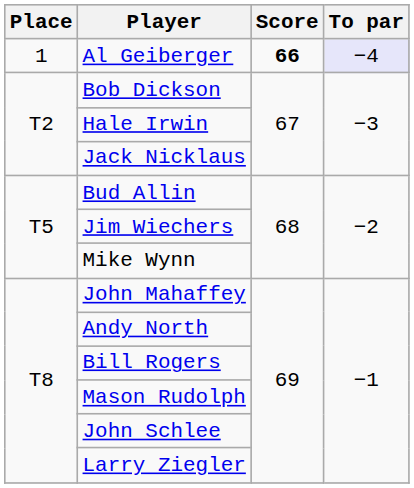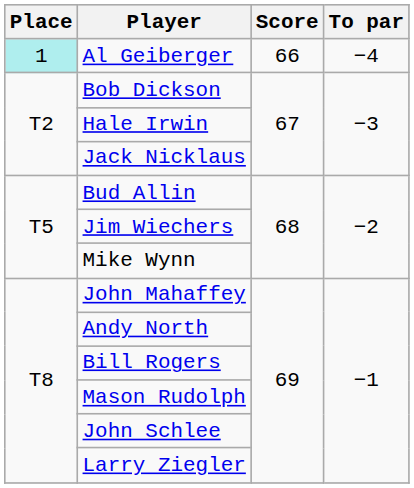(41, 56) no background -> (41, 56) paleturquoise background
(287, 56) bold -> (287, 56) normal
(366, 56) lavender background -> (366, 56) no background
